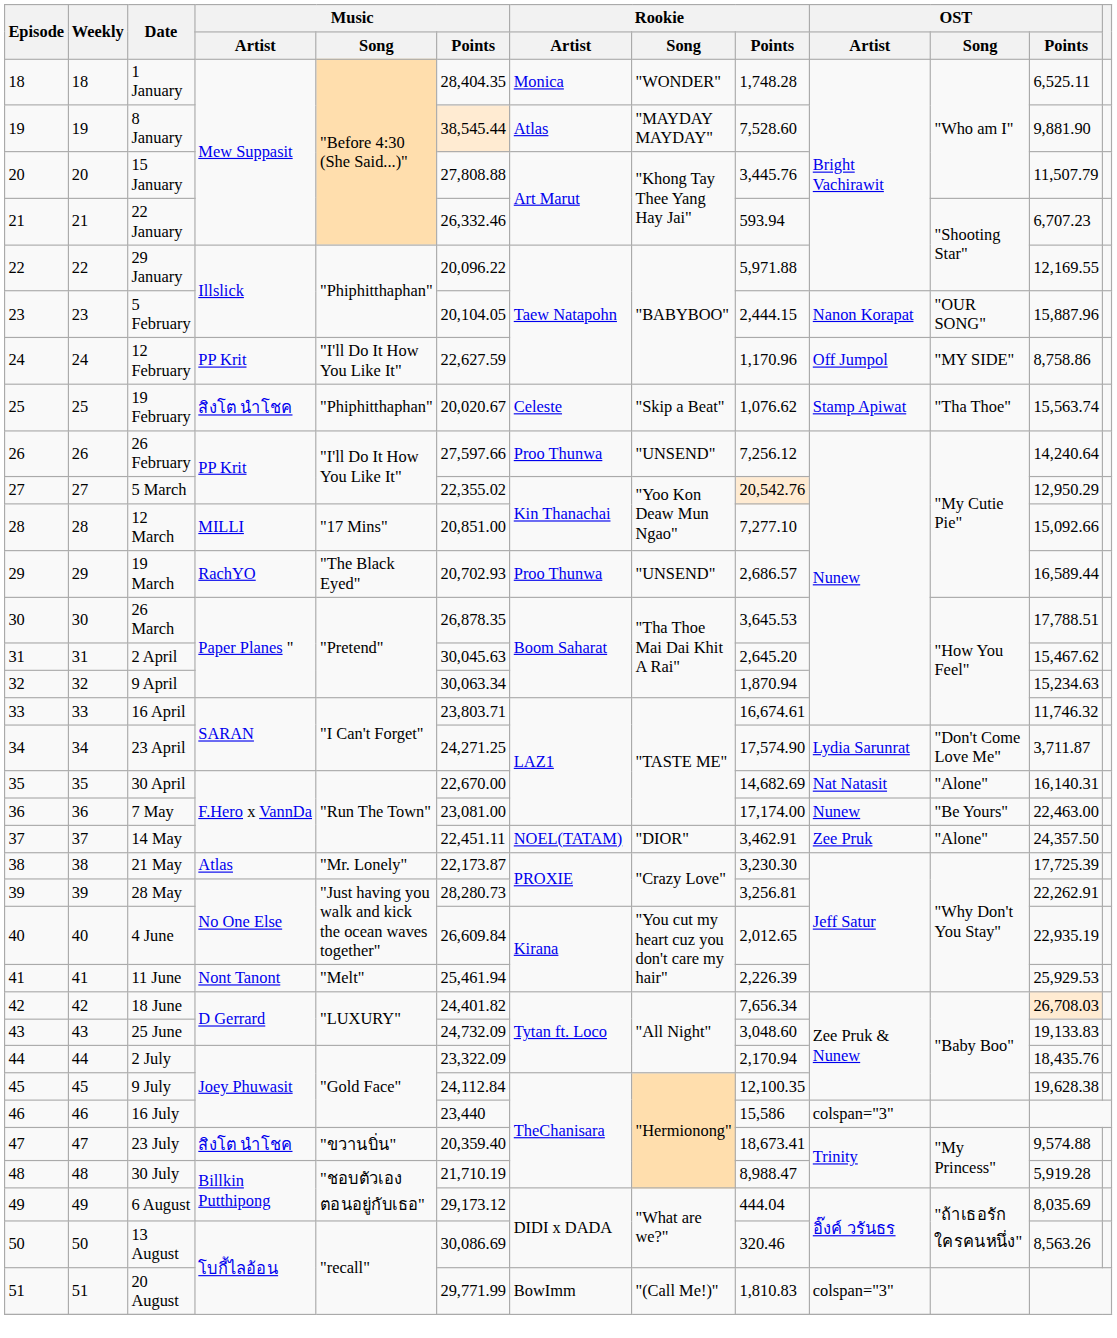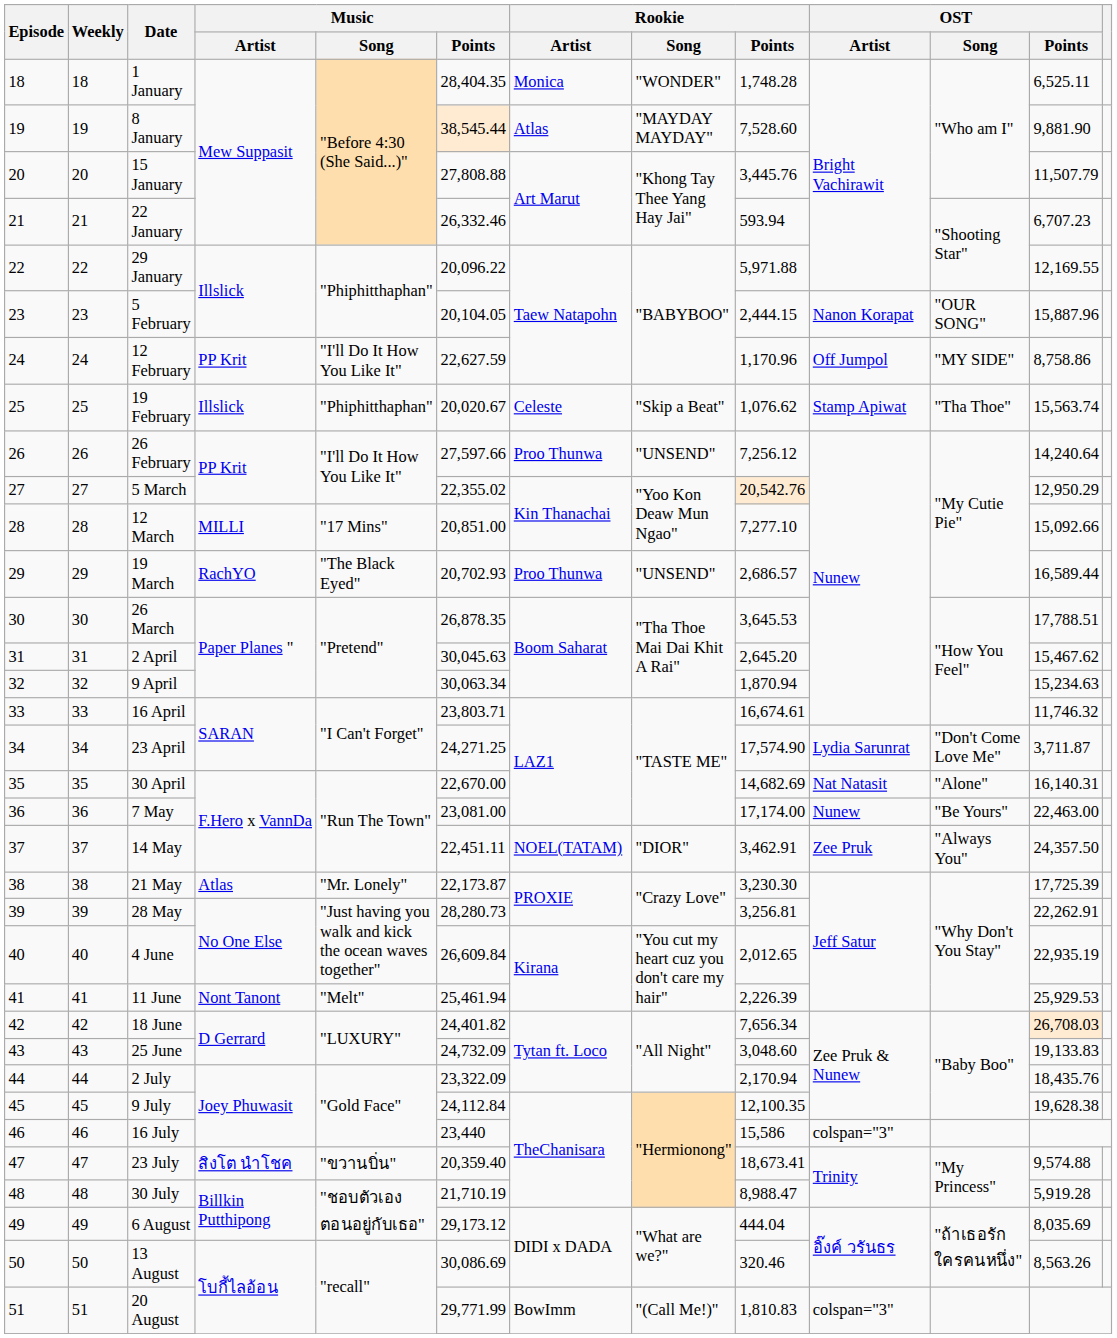(245, 408) สิงโต นำโชค -> (221, 407) Illslick
(961, 838) "Alone" -> (963, 848) "Always You"
